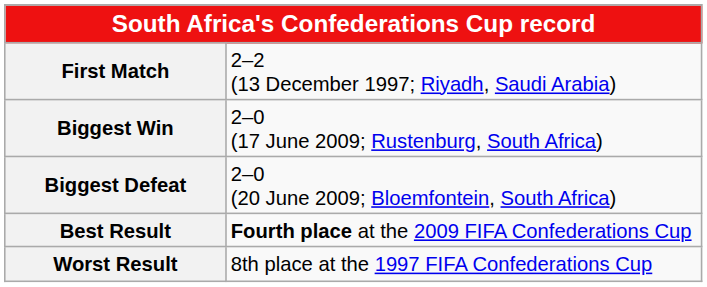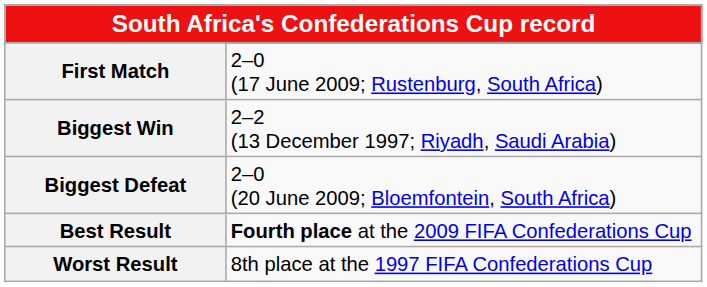(464, 71) 2–2 (13 December 1997; Riyadh, Saudi Arabia) -> (464, 71) 2–0 (17 June 2009; Rustenburg, South Africa)
(464, 128) 2–0 (17 June 2009; Rustenburg, South Africa) -> (464, 128) 2–2 (13 December 1997; Riyadh, Saudi Arabia)
